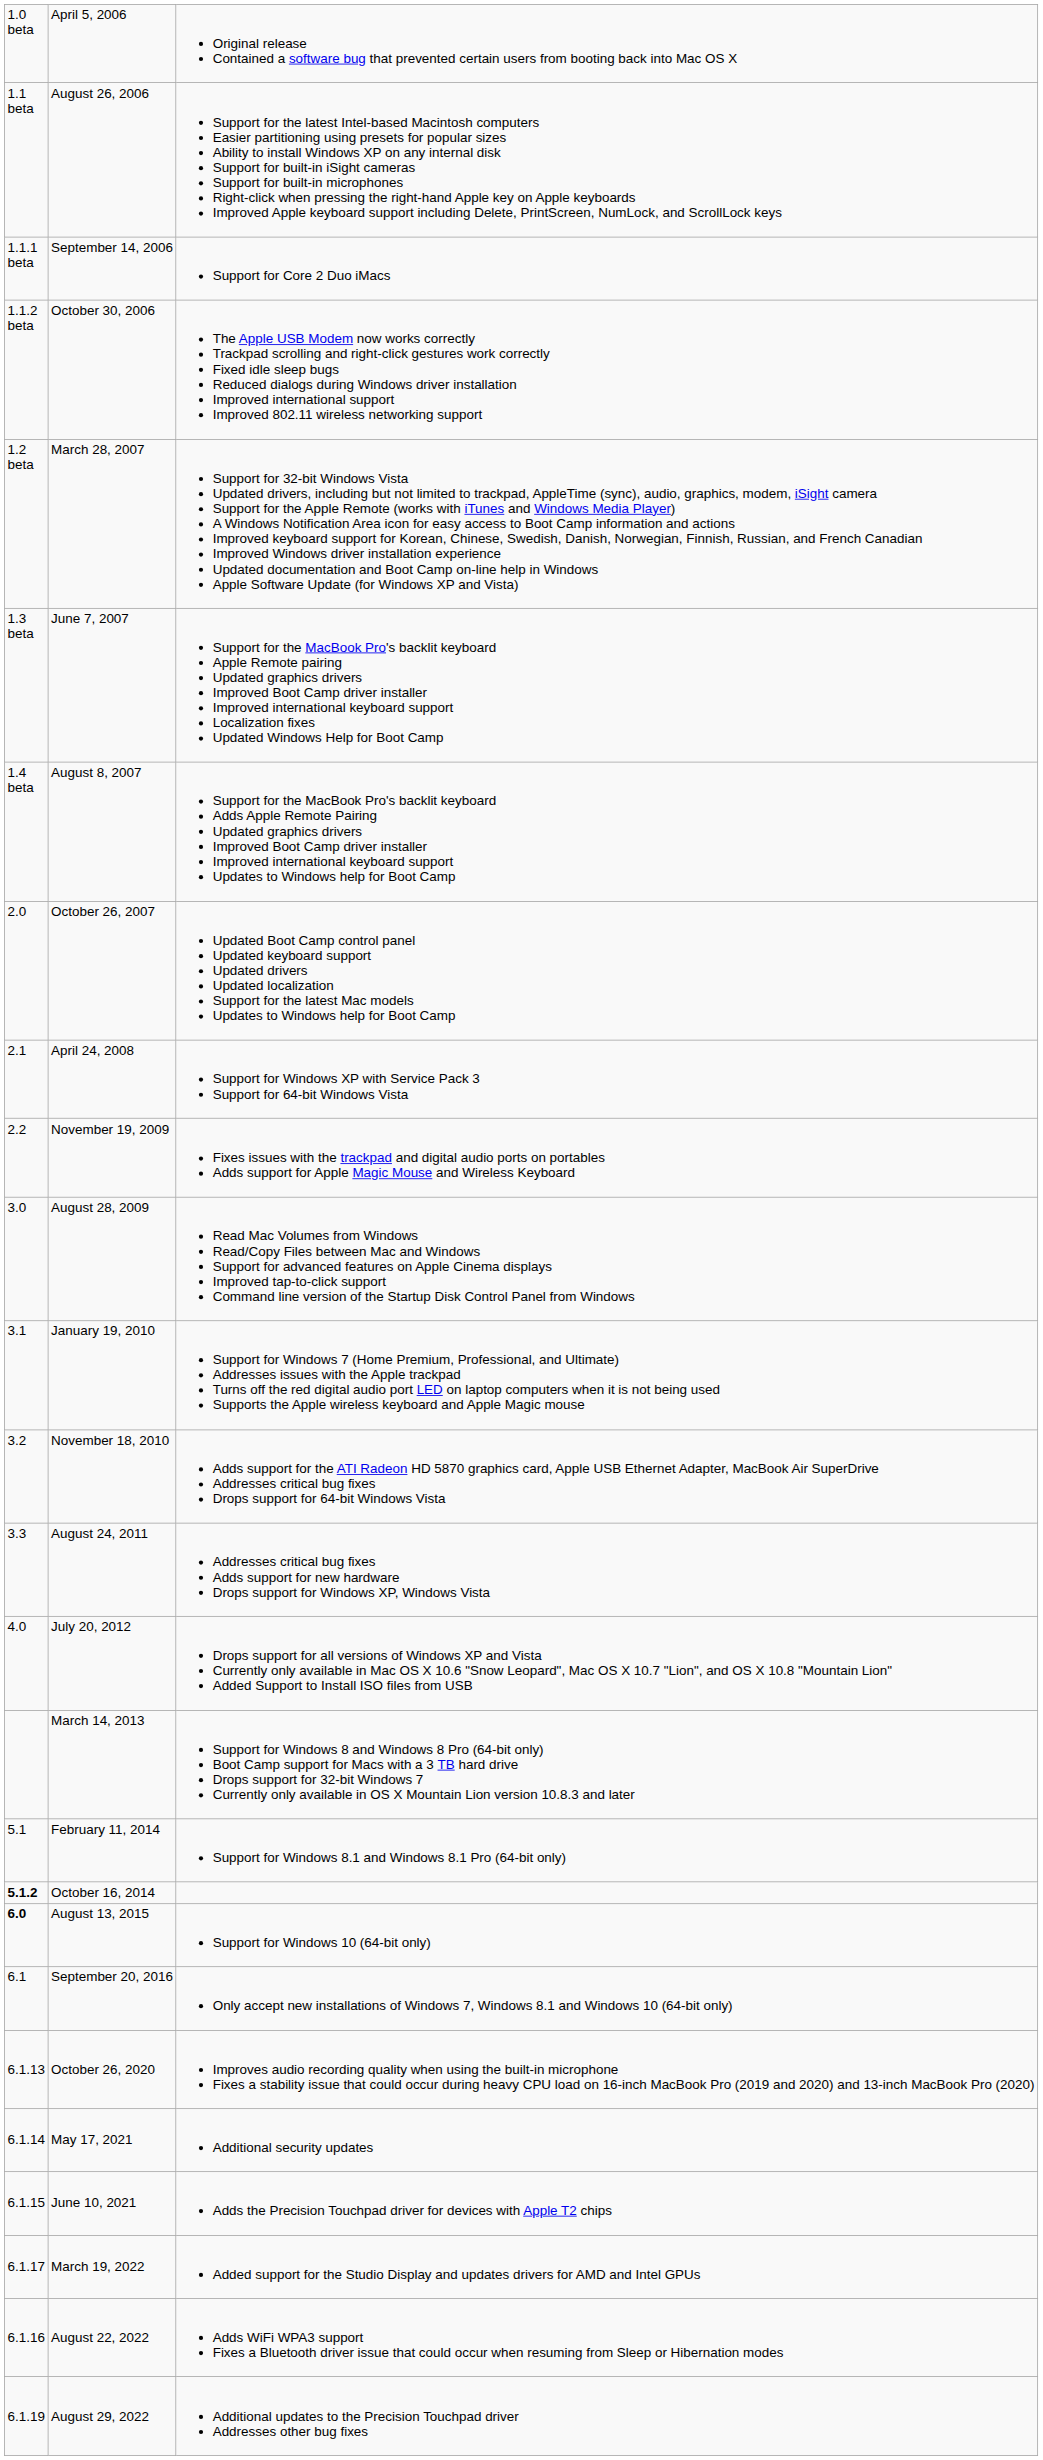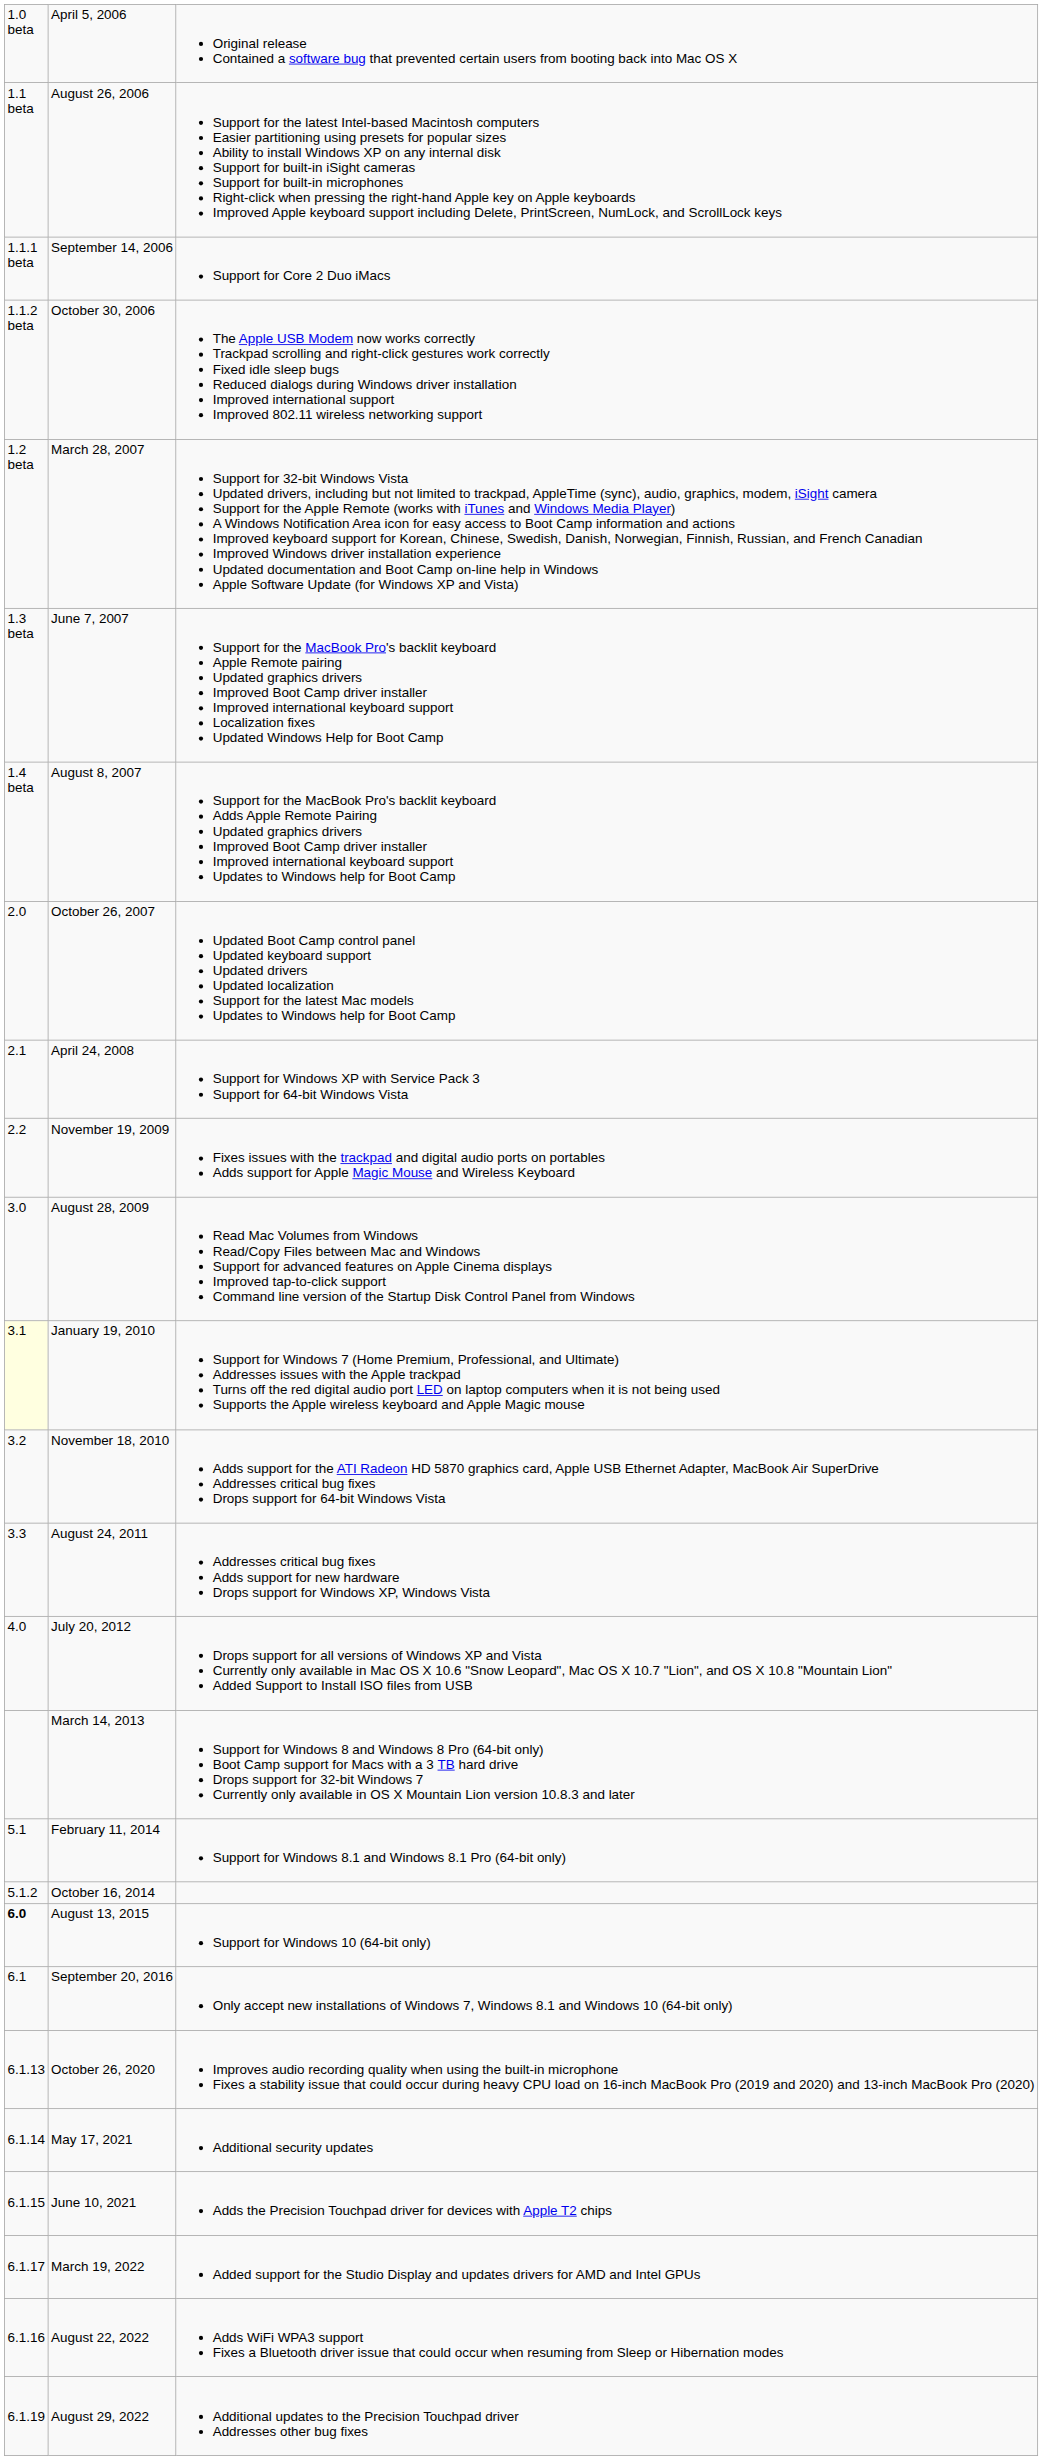(17, 1331) no background -> (17, 1331) lightyellow background
(22, 1892) bold -> (22, 1892) normal
